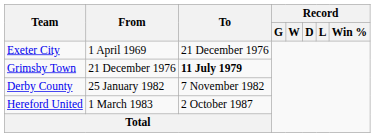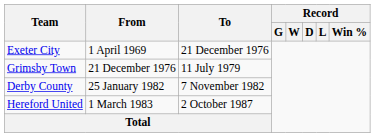(212, 68) bold -> (211, 68) normal
